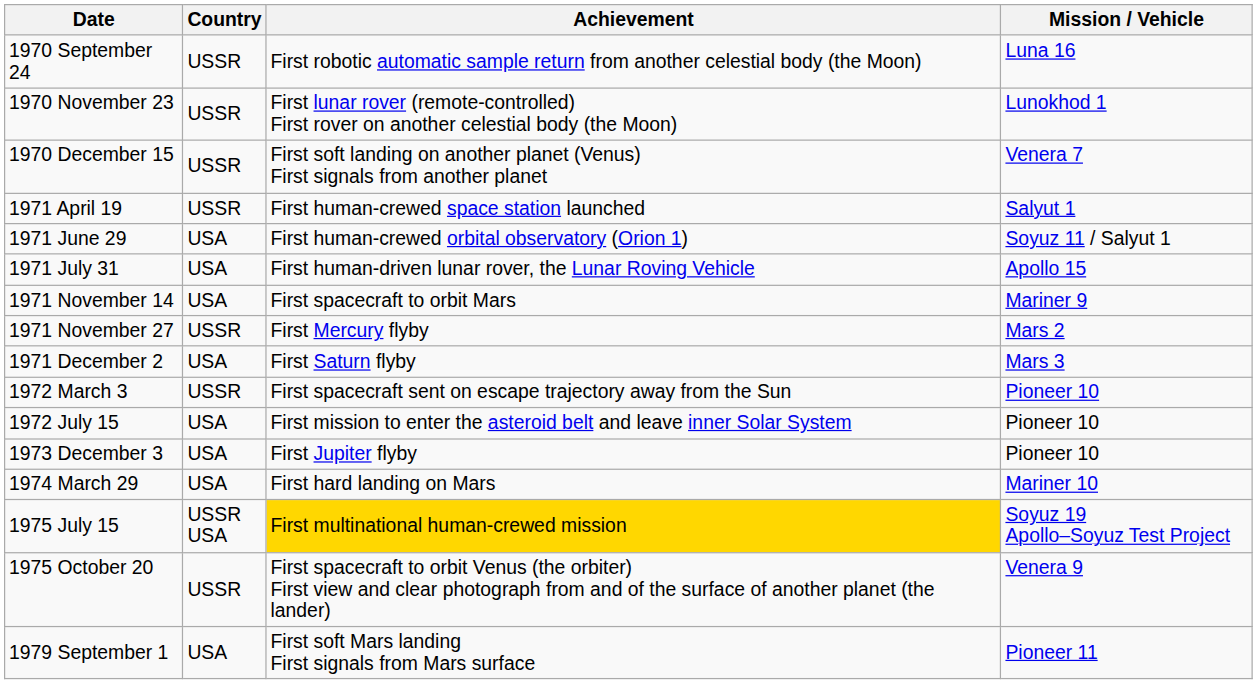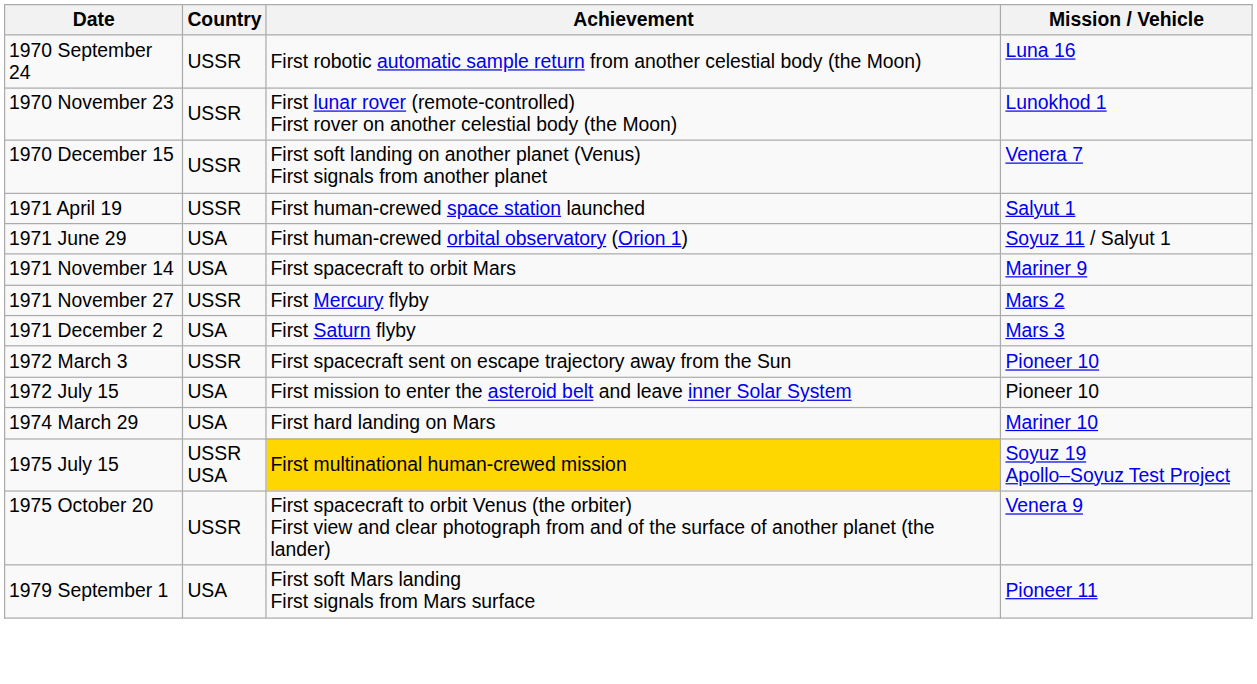- row: (64, 269)
- row: (86, 453)
